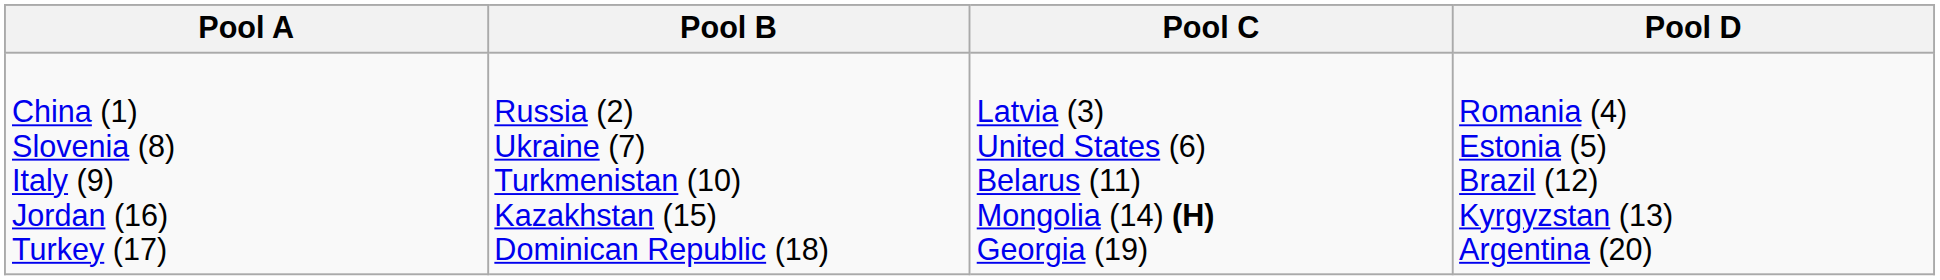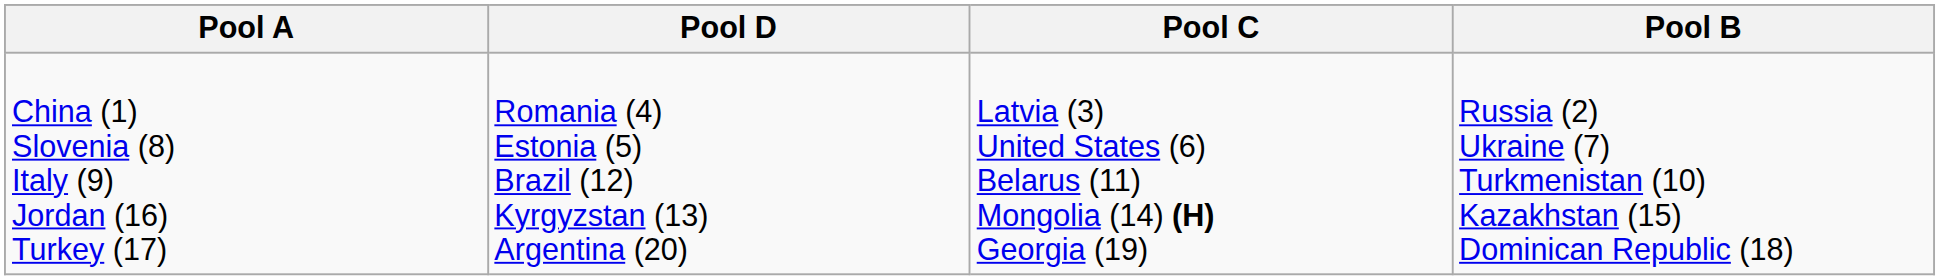columns swapped: (729, 28) <-> (1693, 28)
